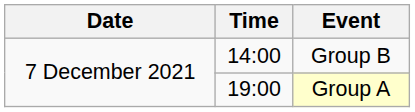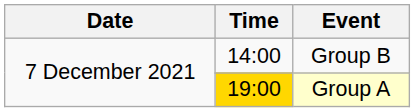(254, 89) no background -> (254, 89) gold background
